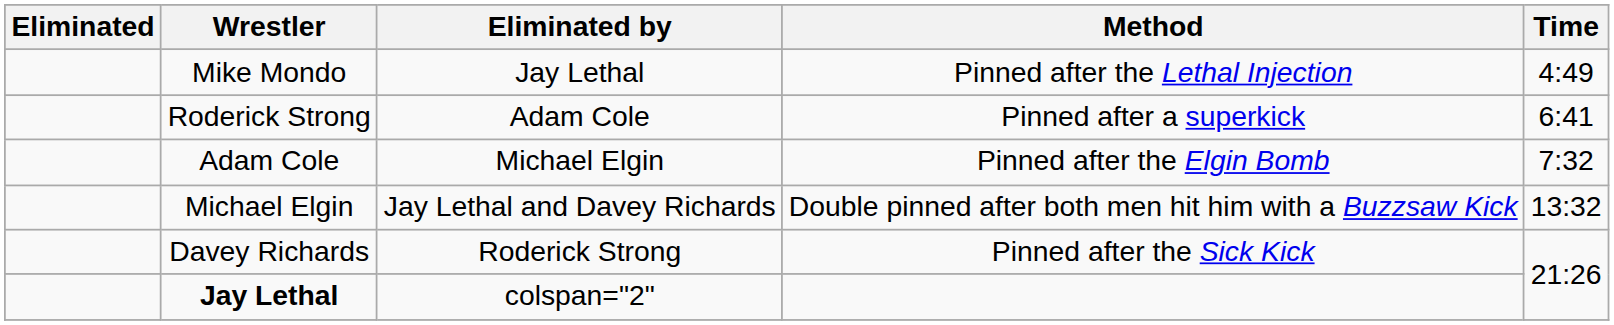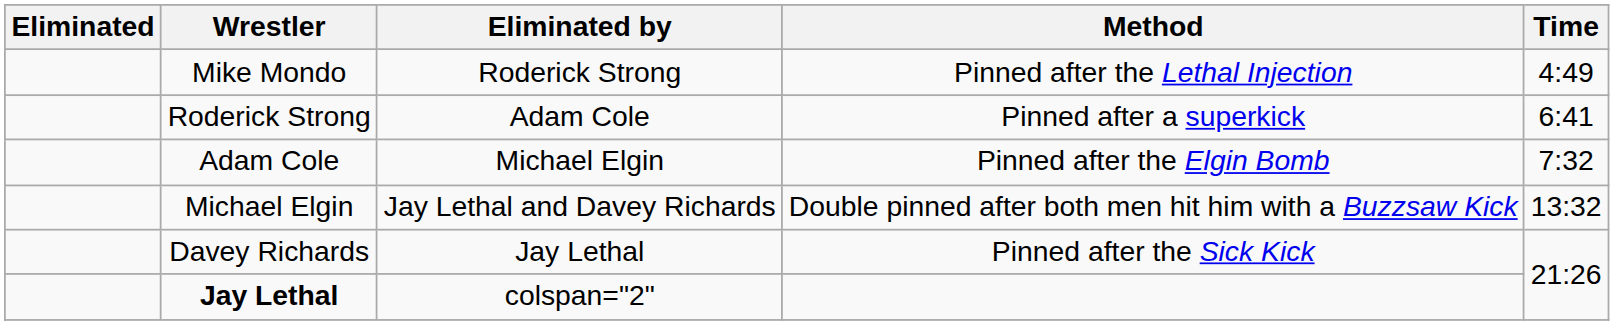(580, 71) Jay Lethal -> (580, 71) Roderick Strong
(580, 251) Roderick Strong -> (580, 251) Jay Lethal
